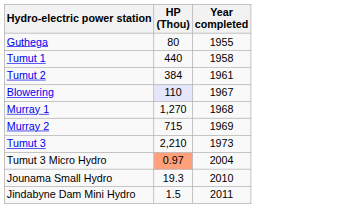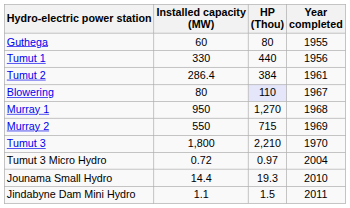+ column: (201, 19)
(222, 59) 1958 -> (316, 59) 1956
(222, 144) 1973 -> (316, 144) 1970
(173, 161) lightsalmon background -> (267, 161) no background
